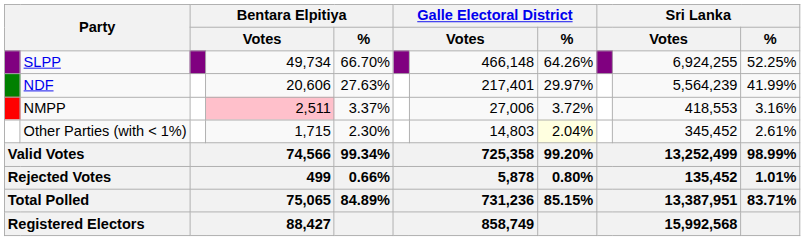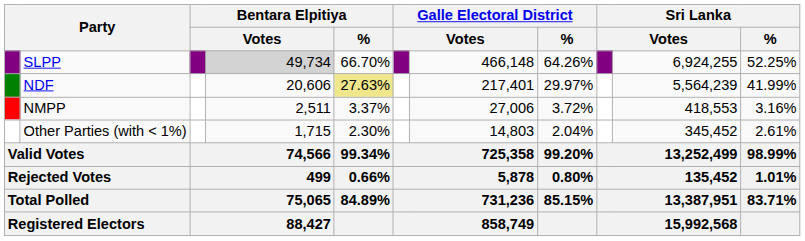(309, 62) no background -> (309, 62) lightgrey background
(365, 85) no background -> (365, 85) khaki background
(313, 108) pink background -> (313, 108) no background
(573, 131) lightyellow background -> (573, 131) no background
